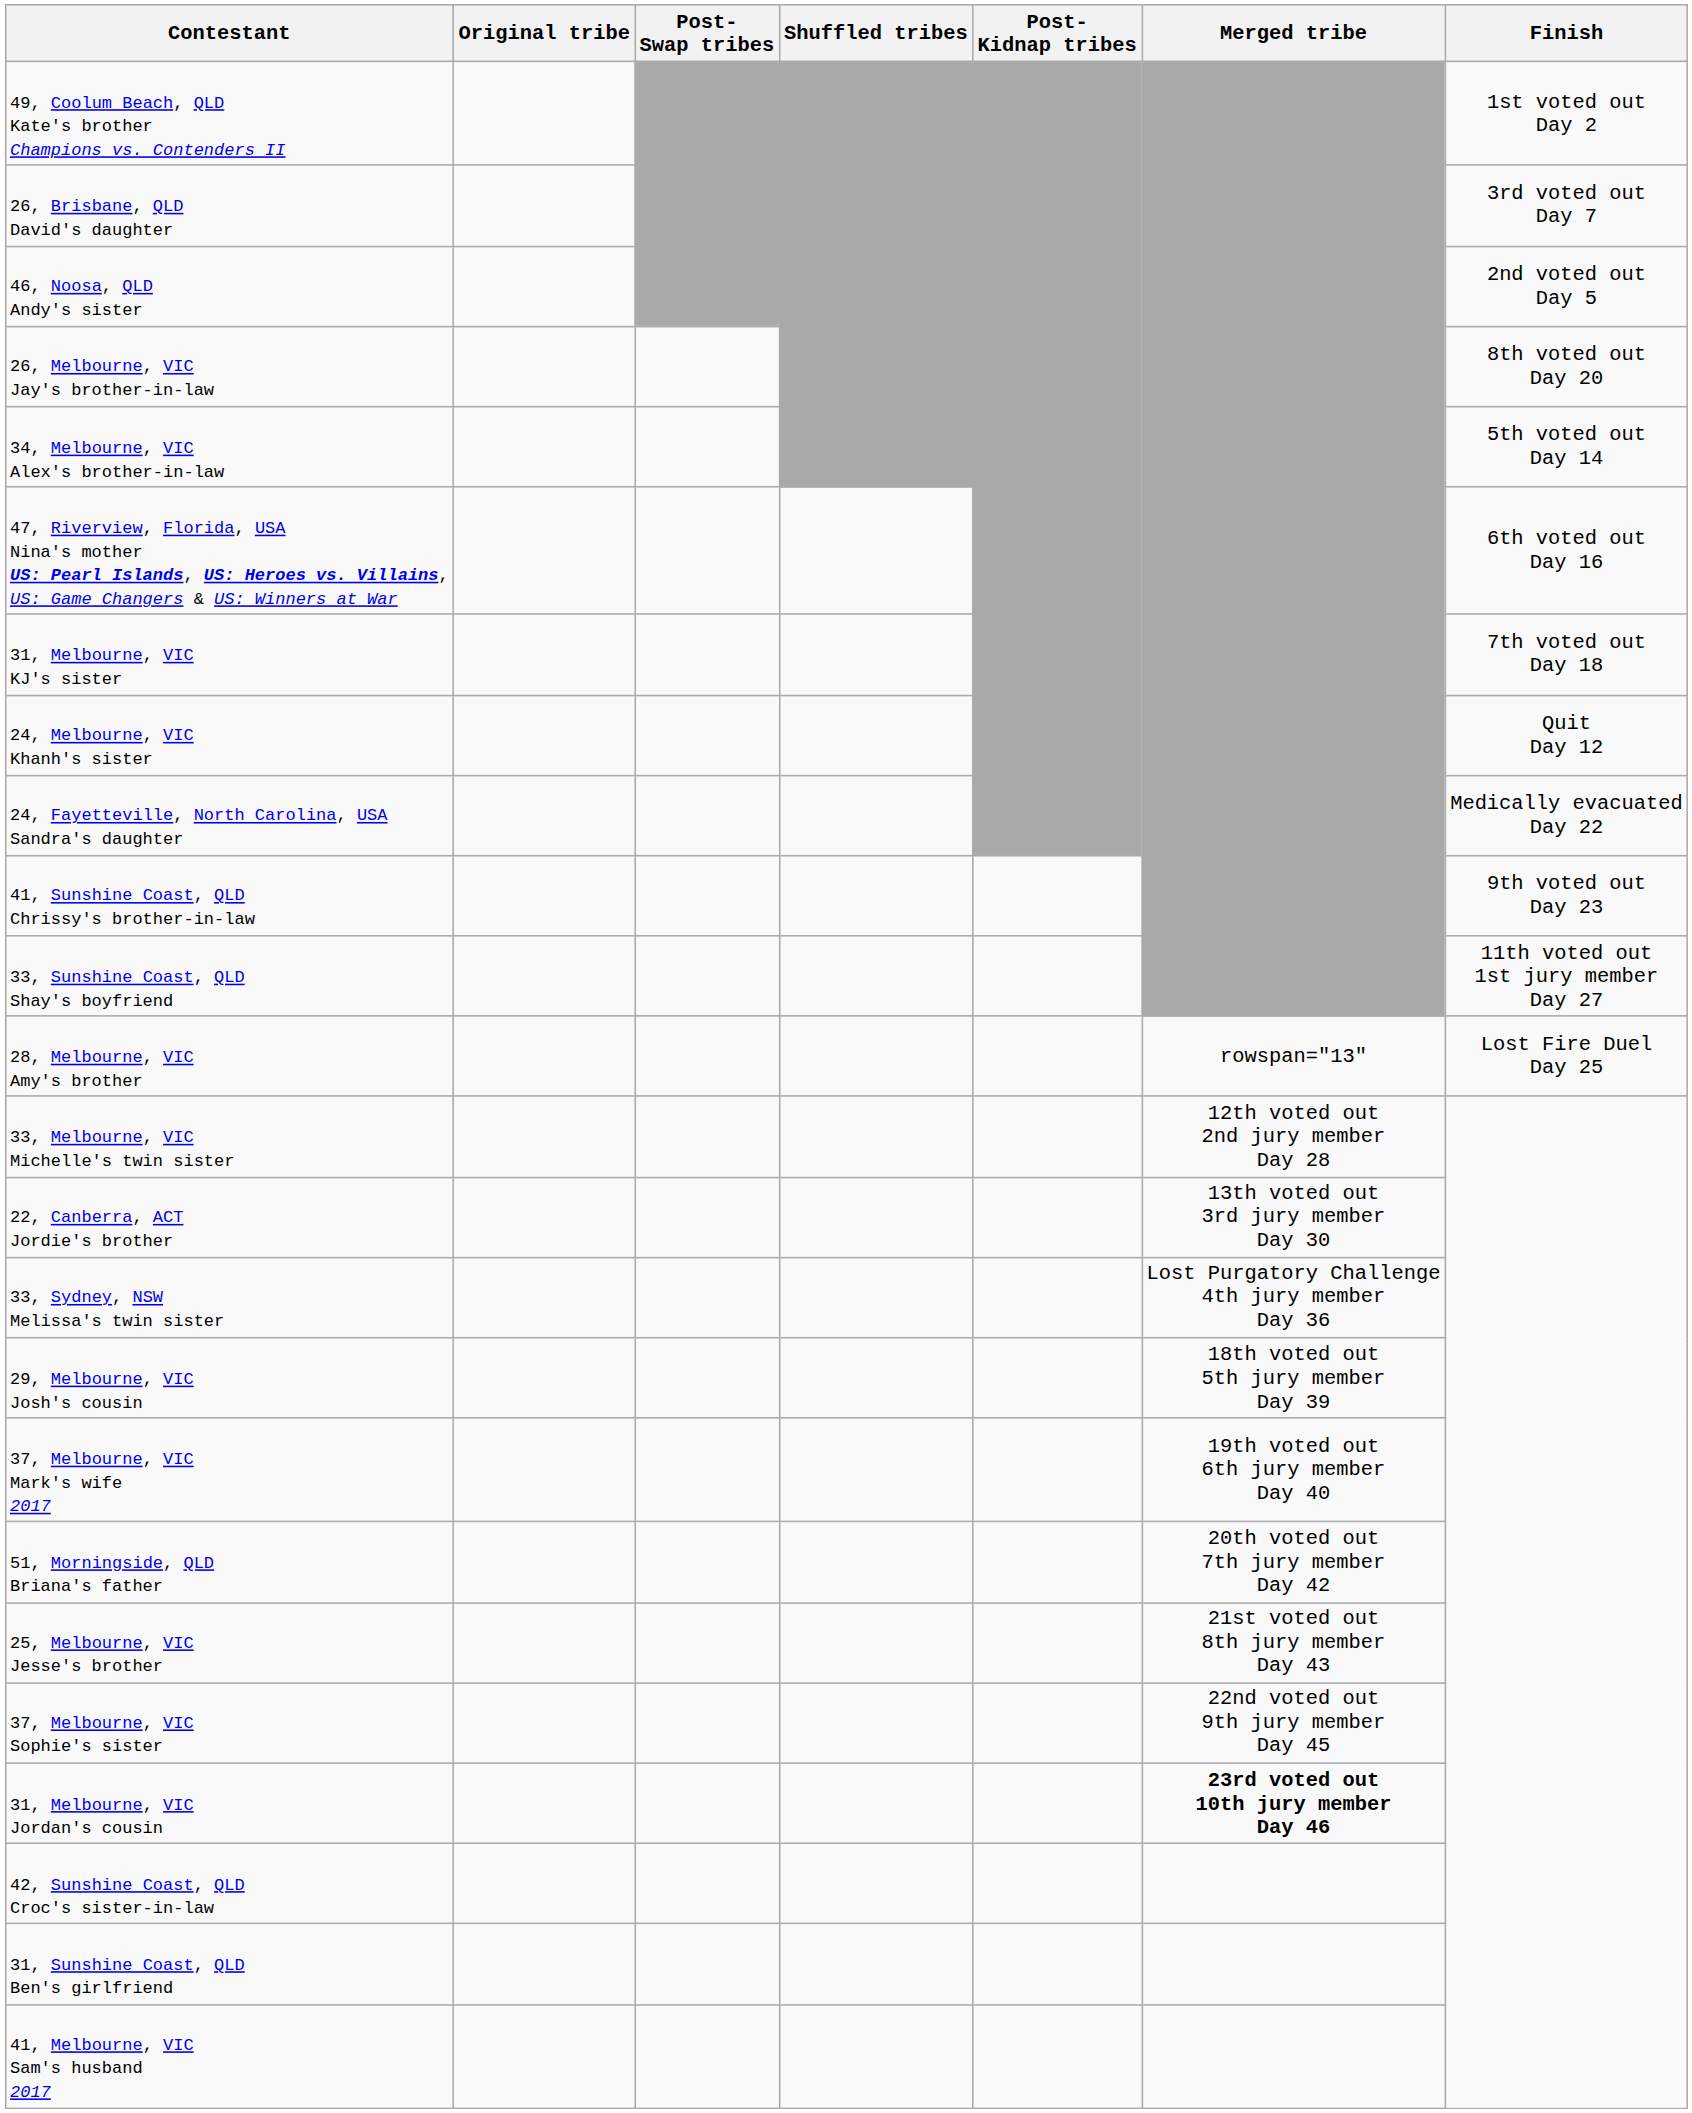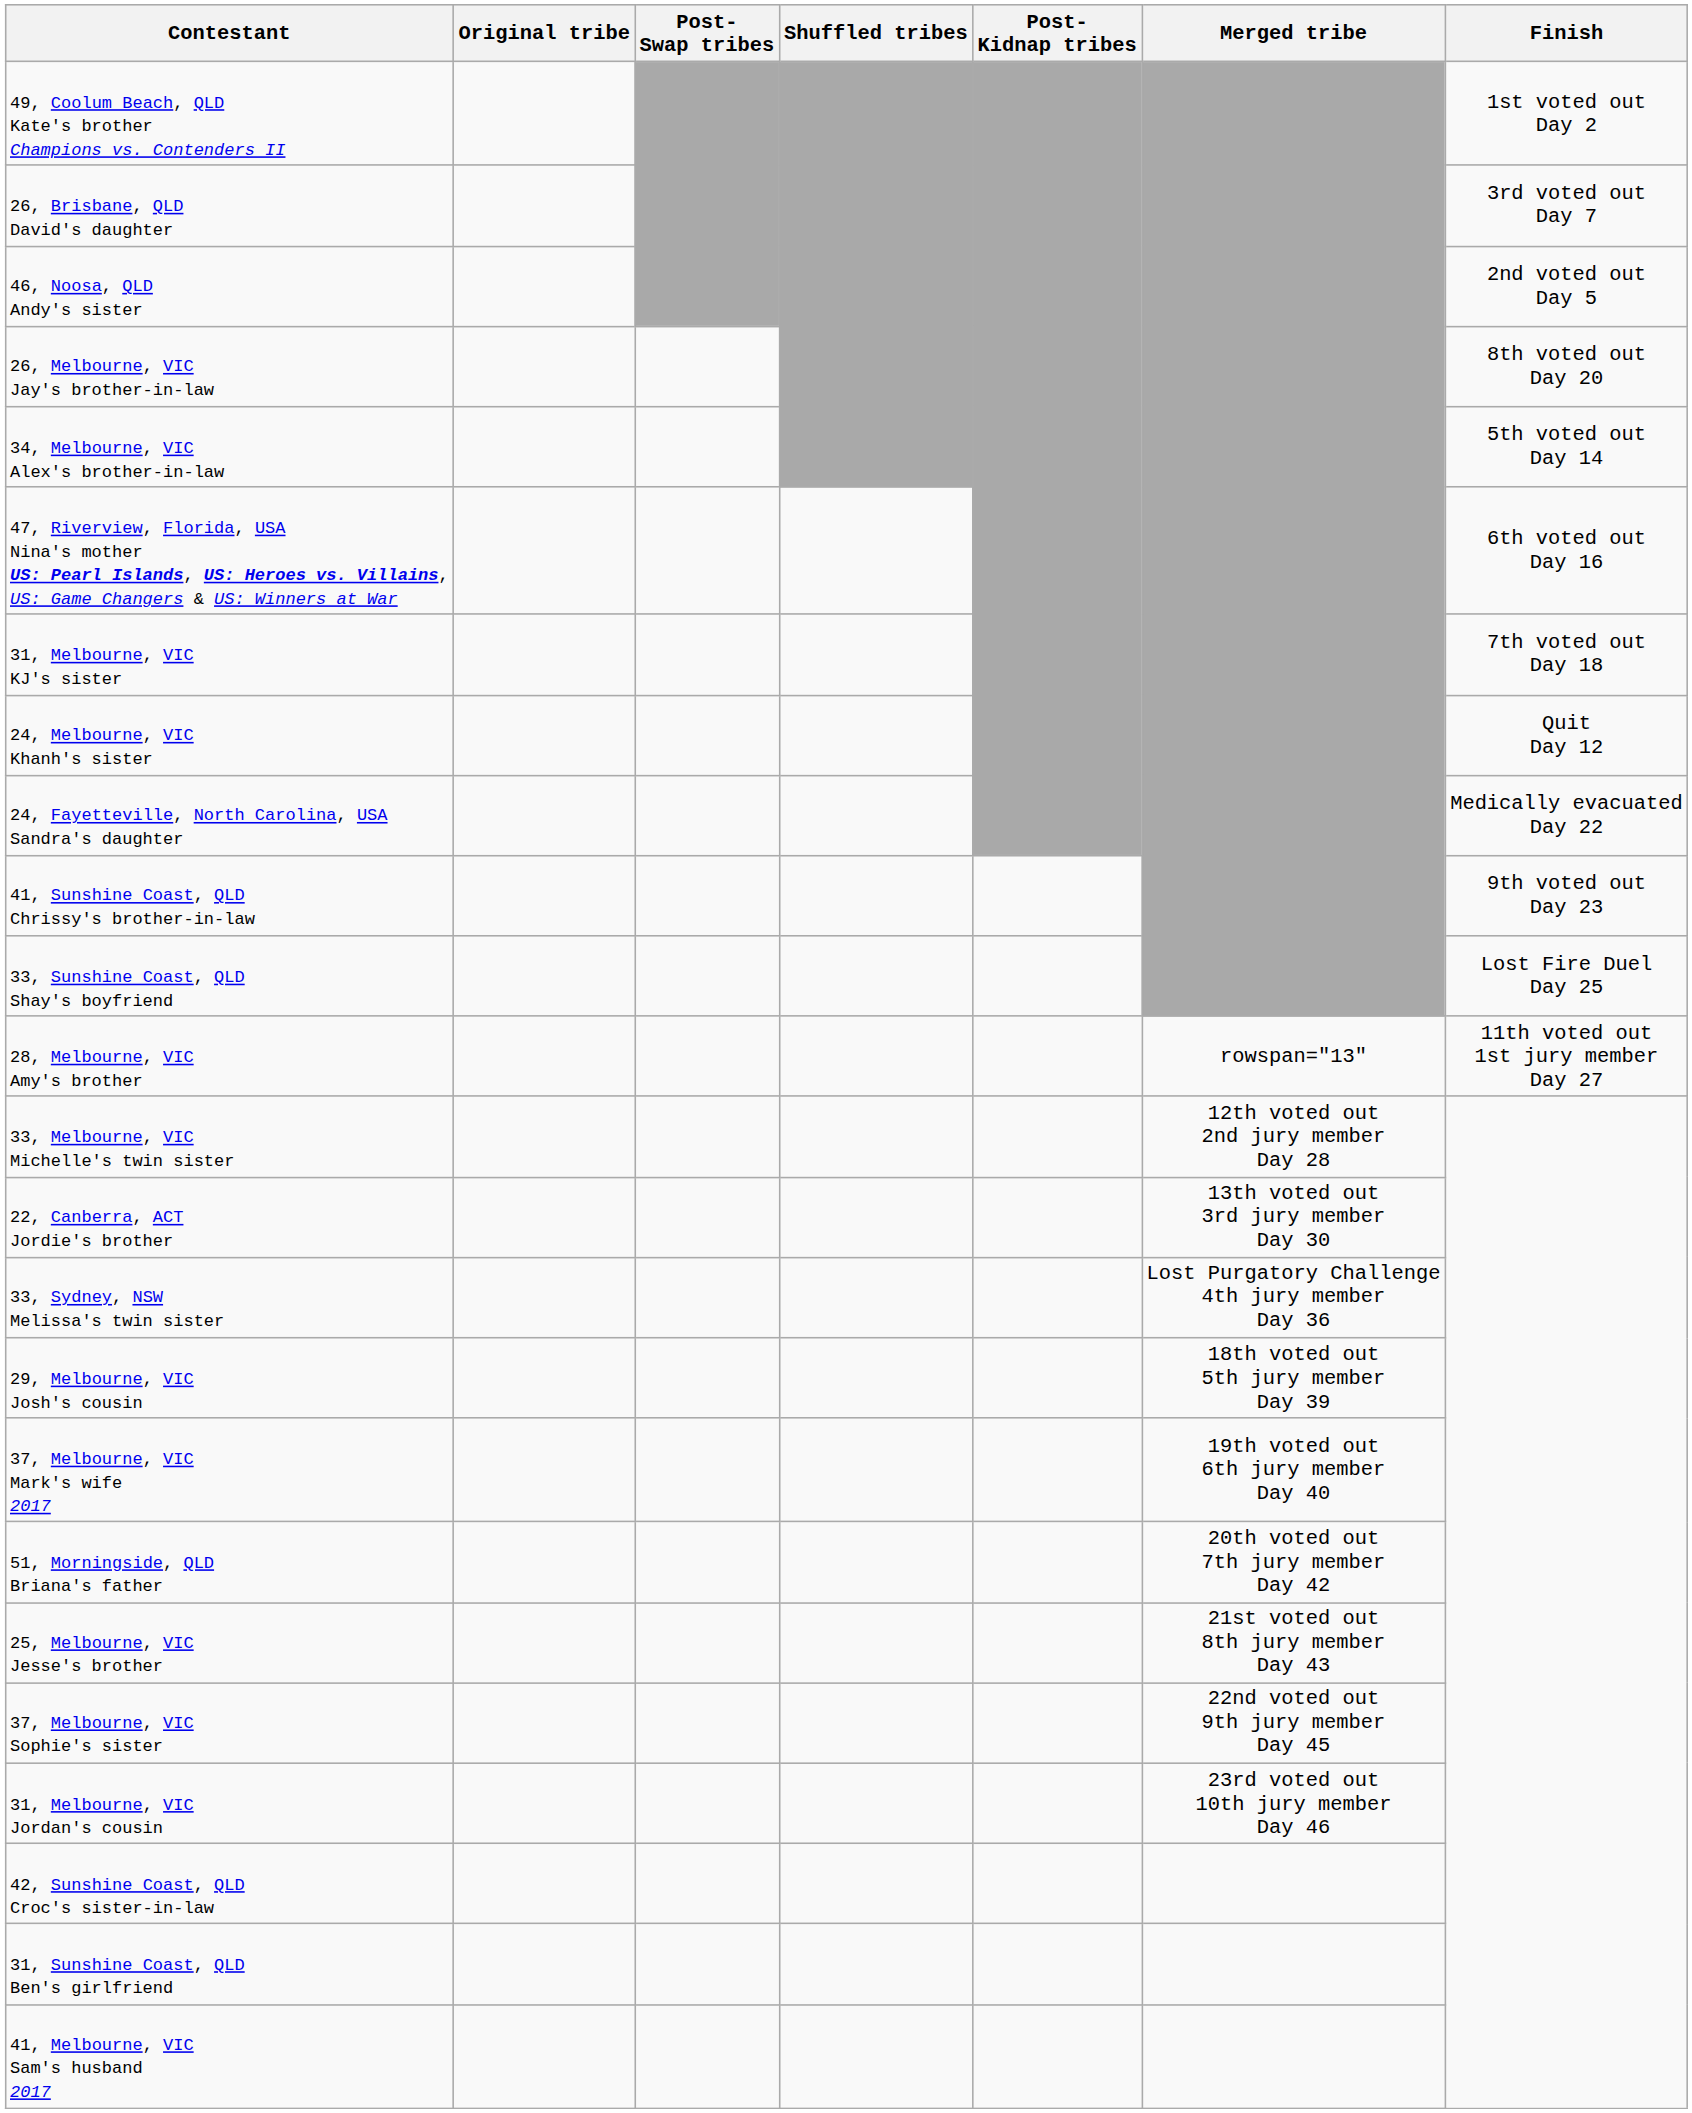(1566, 976) 11th voted out 1st jury member Day 27 -> (1566, 976) Lost Fire Duel Day 25
(1566, 1056) Lost Fire Duel Day 25 -> (1566, 1056) 11th voted out 1st jury member Day 27
(1293, 1803) bold -> (1293, 1803) normal
